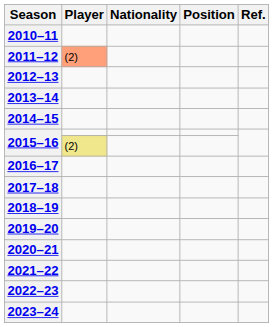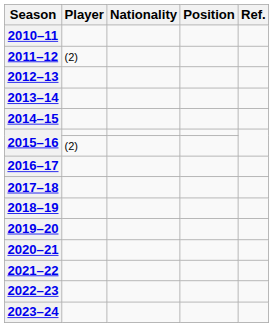(71, 57) lightsalmon background -> (71, 57) no background
(71, 146) khaki background -> (71, 146) no background
